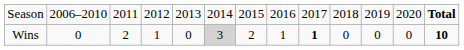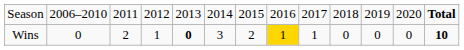(188, 34) normal -> (188, 34) bold
(220, 34) lightgrey background -> (220, 34) no background
(283, 34) no background -> (283, 34) gold background
(314, 34) bold -> (314, 34) normal
